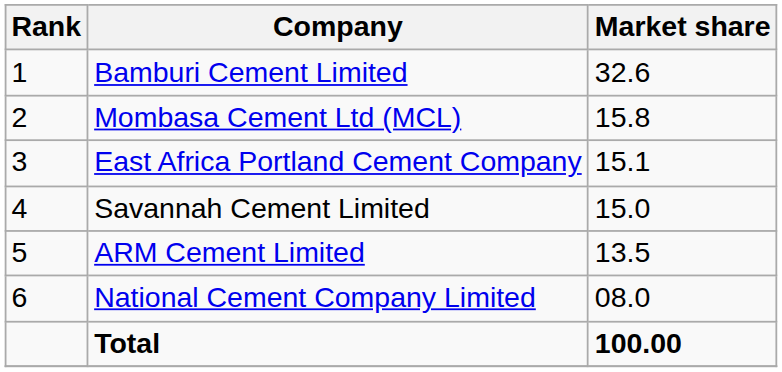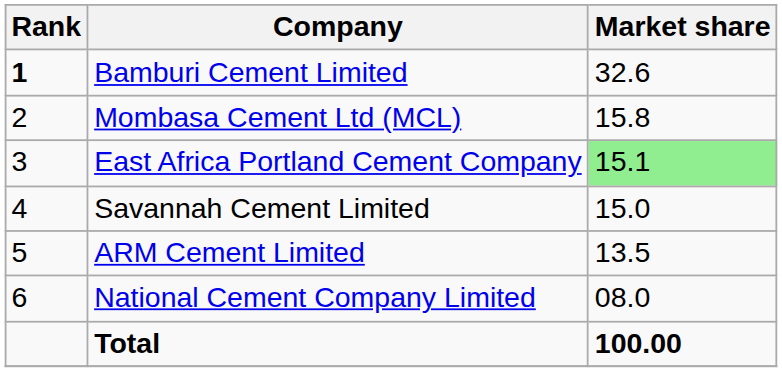(19, 72) normal -> (19, 72) bold
(623, 162) no background -> (623, 162) lightgreen background
